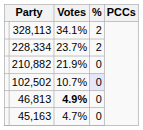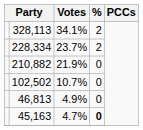(99, 82) lavender background -> (99, 82) no background
(75, 99) bold -> (75, 99) normal
(99, 116) normal -> (99, 116) bold
